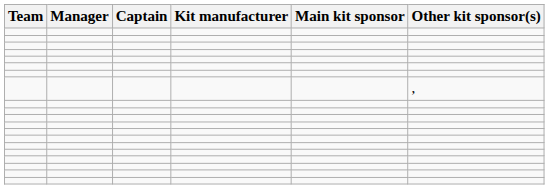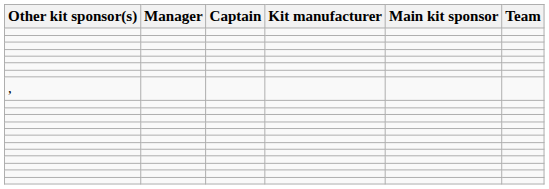columns swapped: (26, 16) <-> (476, 16)
